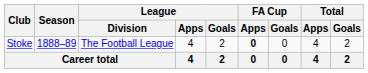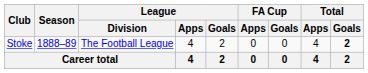(253, 44) bold -> (253, 44) normal
(347, 44) normal -> (347, 44) bold
